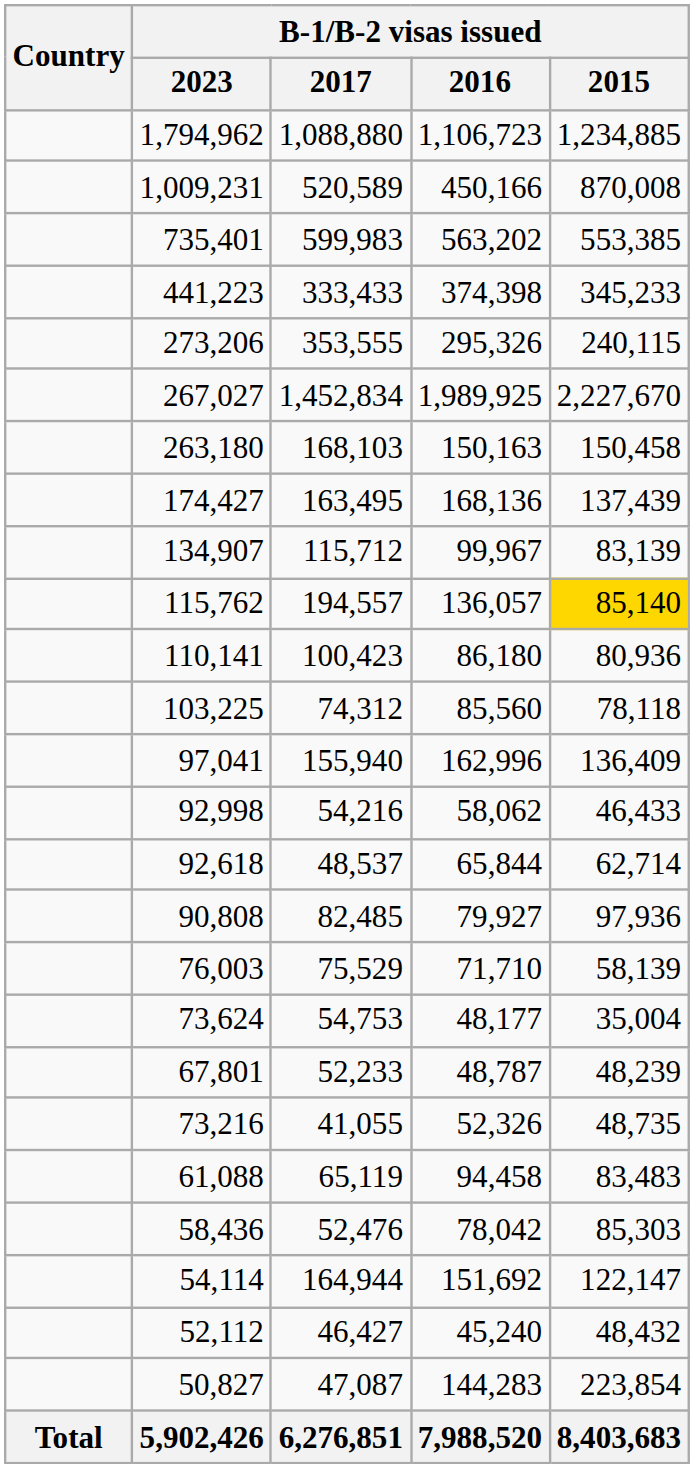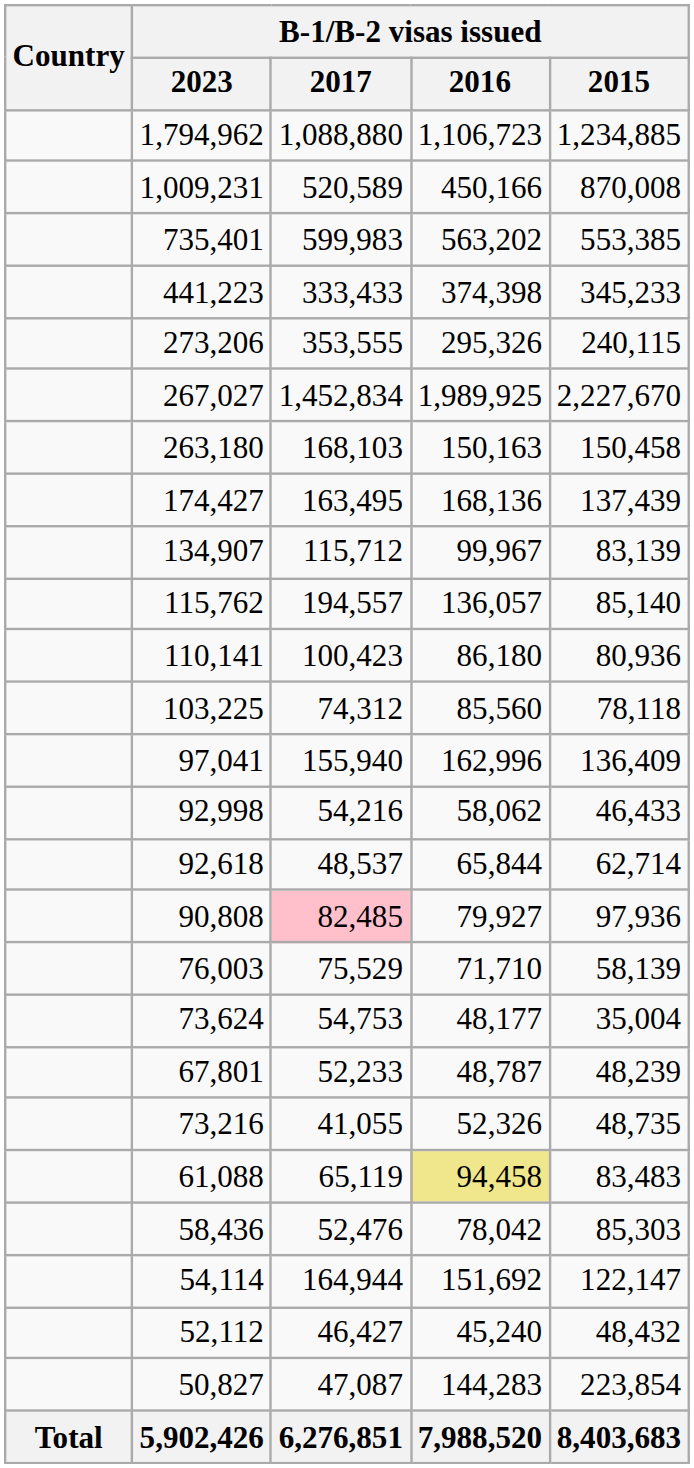(638, 603) gold background -> (638, 603) no background
(360, 915) no background -> (360, 915) pink background
(499, 1176) no background -> (499, 1176) khaki background
